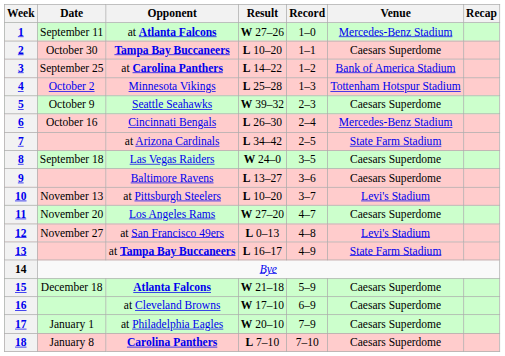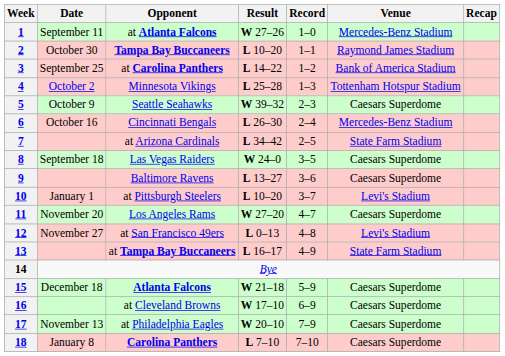(396, 50) Caesars Superdome -> (396, 50) Raymond James Stadium
(72, 196) November 13 -> (72, 196) January 1
(72, 324) January 1 -> (72, 324) November 13
